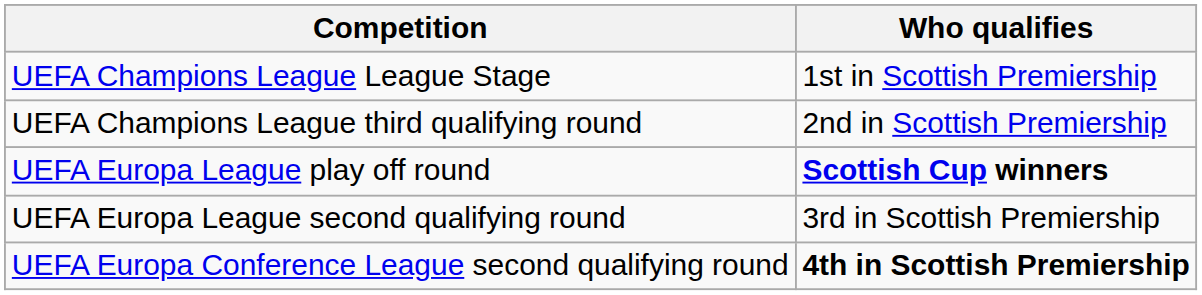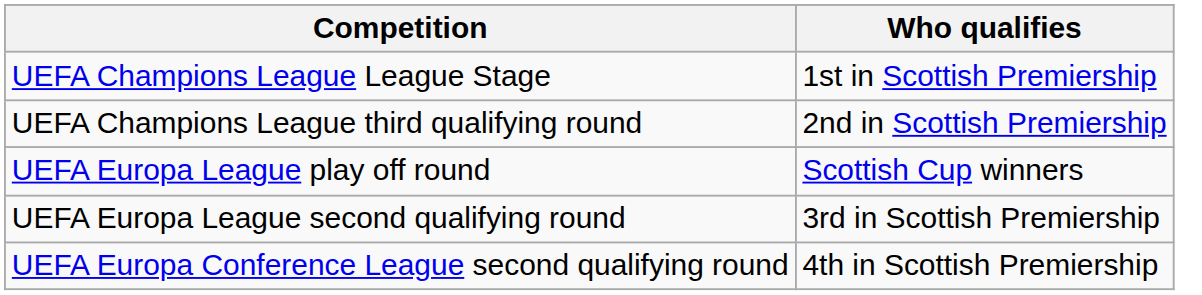(955, 170) bold -> (943, 170) normal
(996, 265) bold -> (980, 265) normal
